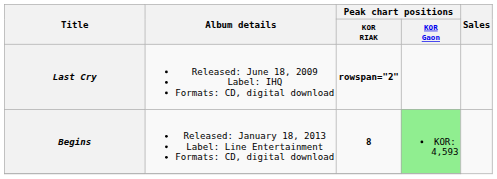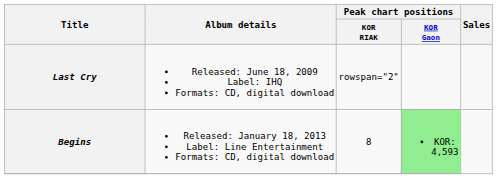(369, 77) bold -> (369, 77) normal
(369, 141) bold -> (369, 141) normal
